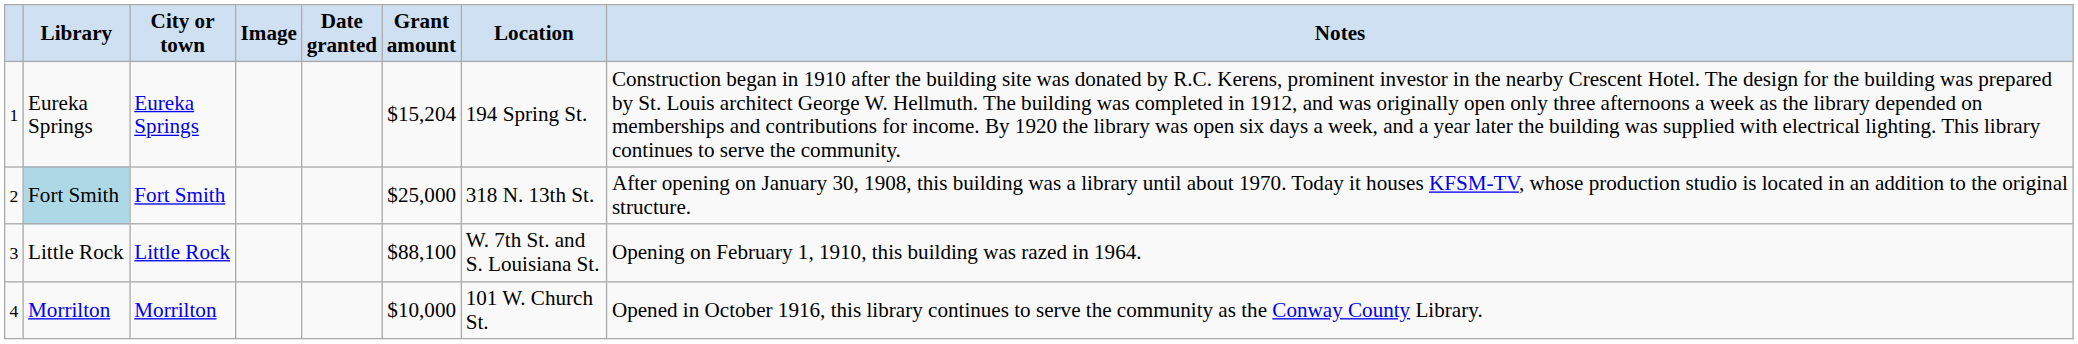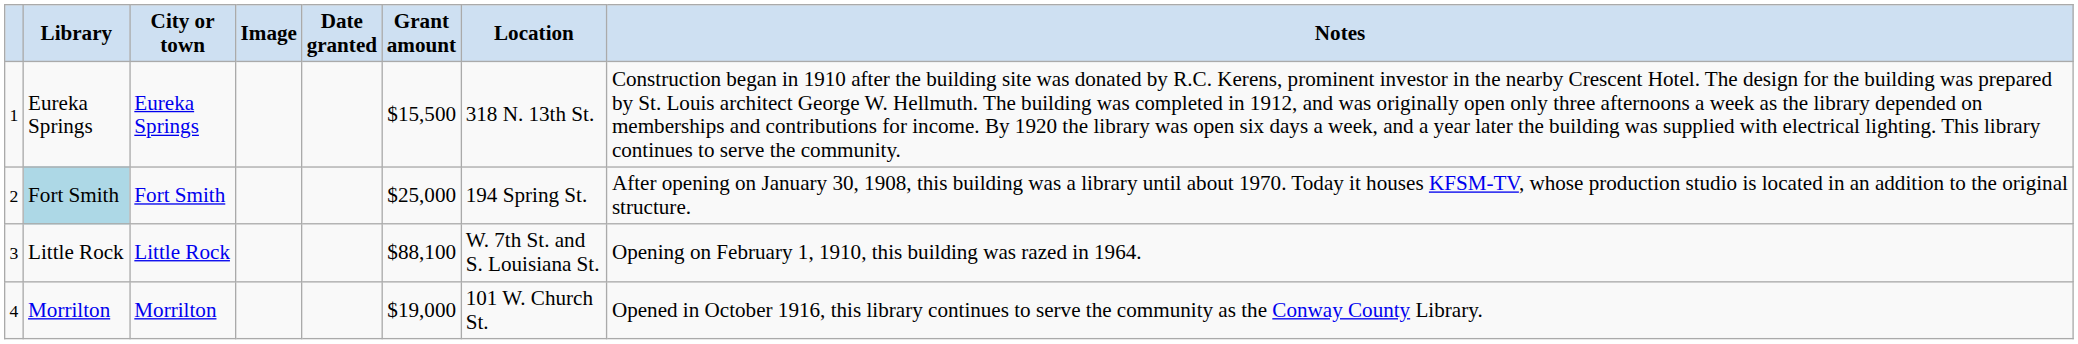(422, 114) $15,204 -> (422, 114) $15,500
(526, 114) 194 Spring St. -> (530, 114) 318 N. 13th St.
(530, 195) 318 N. 13th St. -> (526, 195) 194 Spring St.
(422, 309) $10,000 -> (422, 309) $19,000
